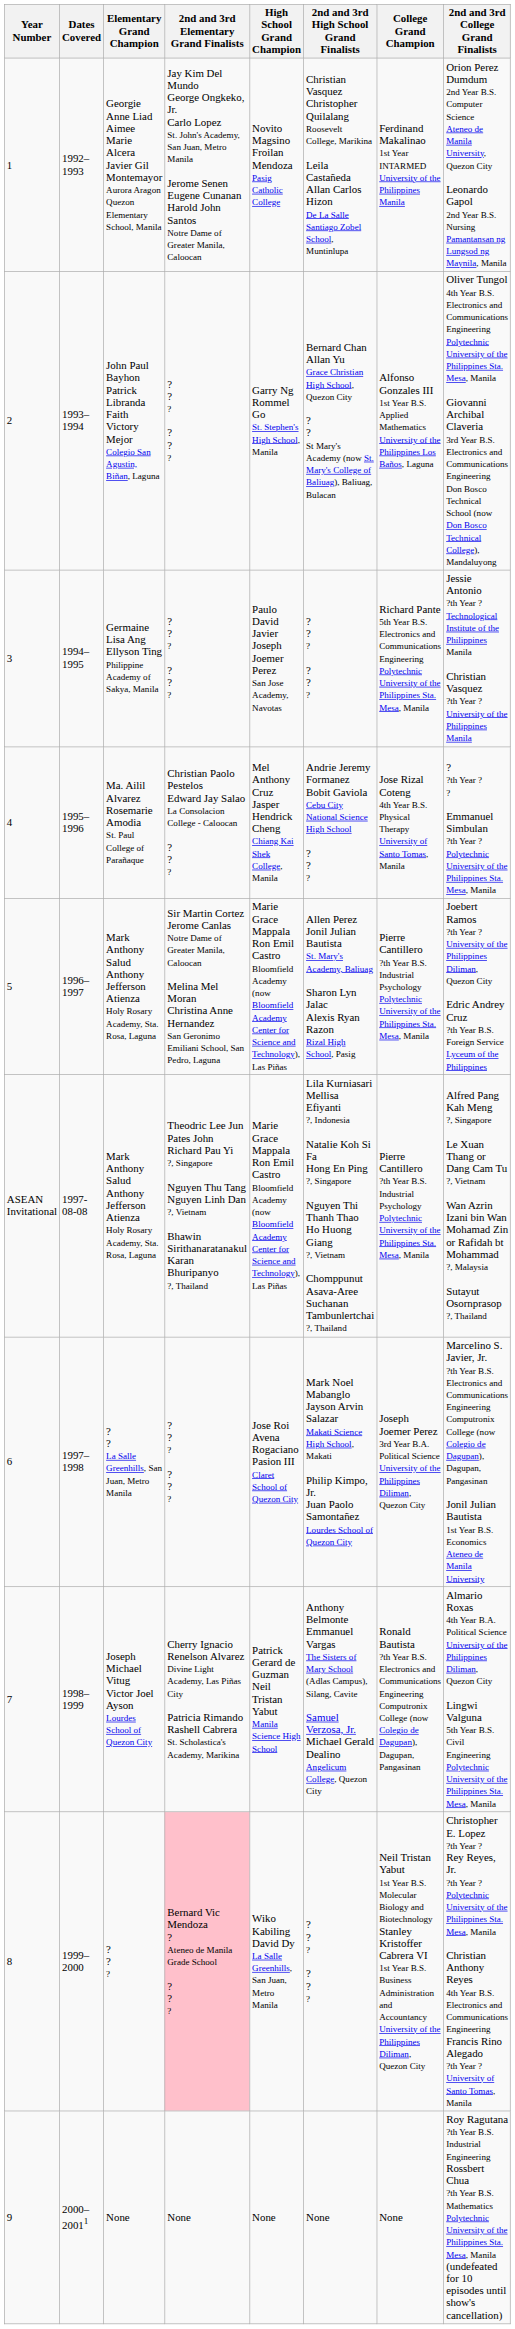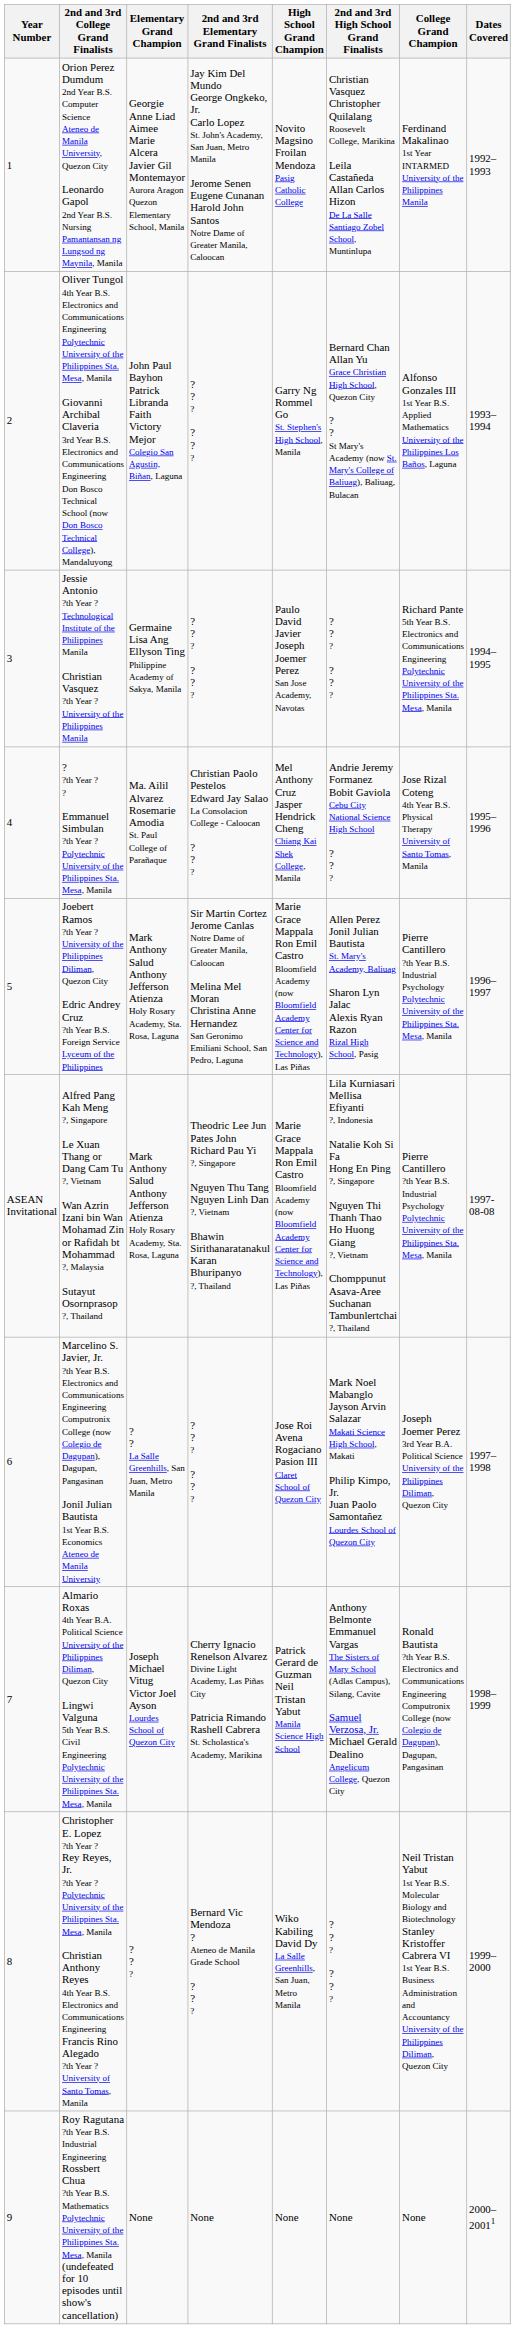columns swapped: (82, 31) <-> (477, 31)
(200, 1961) pink background -> (223, 1961) no background
